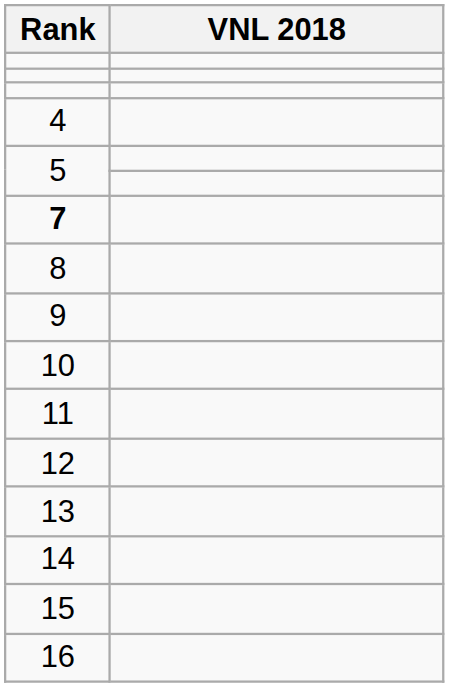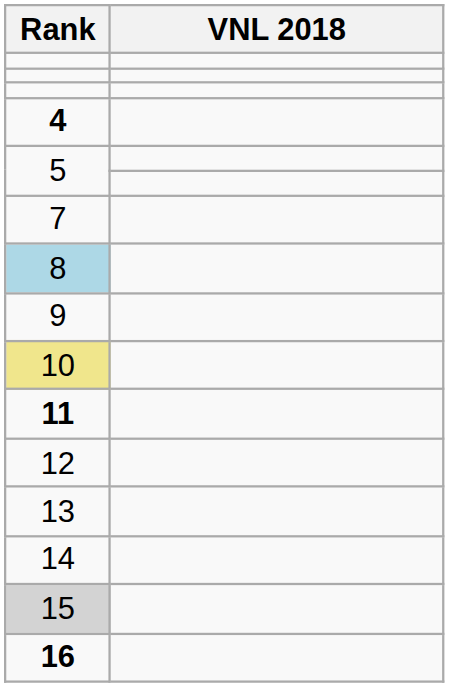(58, 122) normal -> (58, 122) bold
(58, 219) bold -> (58, 219) normal
(58, 268) no background -> (58, 268) lightblue background
(58, 365) no background -> (58, 365) khaki background
(58, 414) normal -> (58, 414) bold
(58, 608) no background -> (58, 608) lightgrey background
(58, 657) normal -> (58, 657) bold
